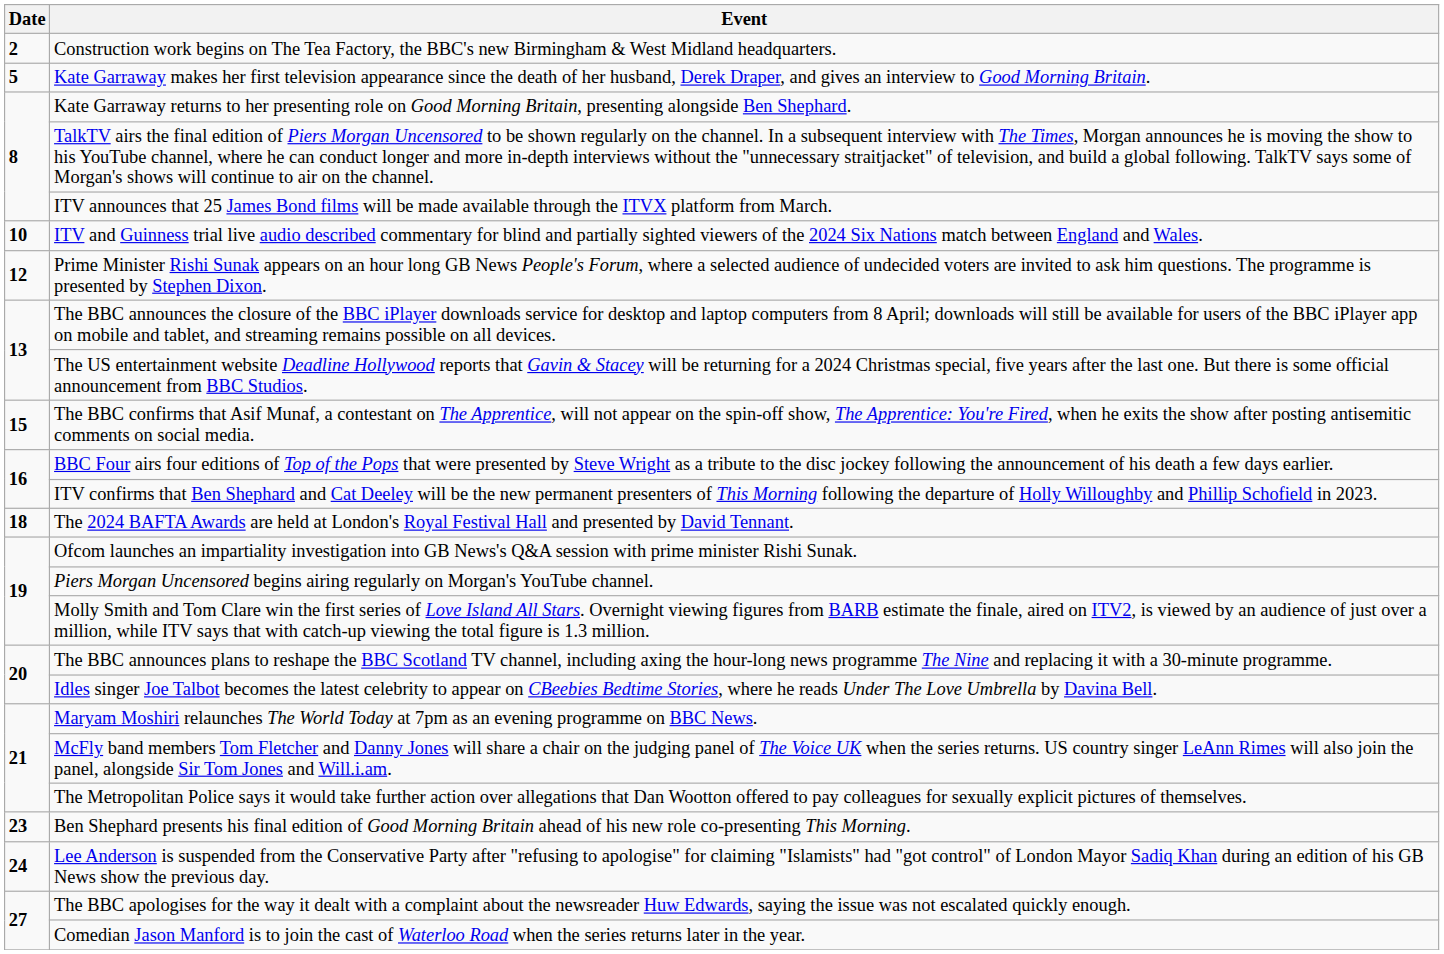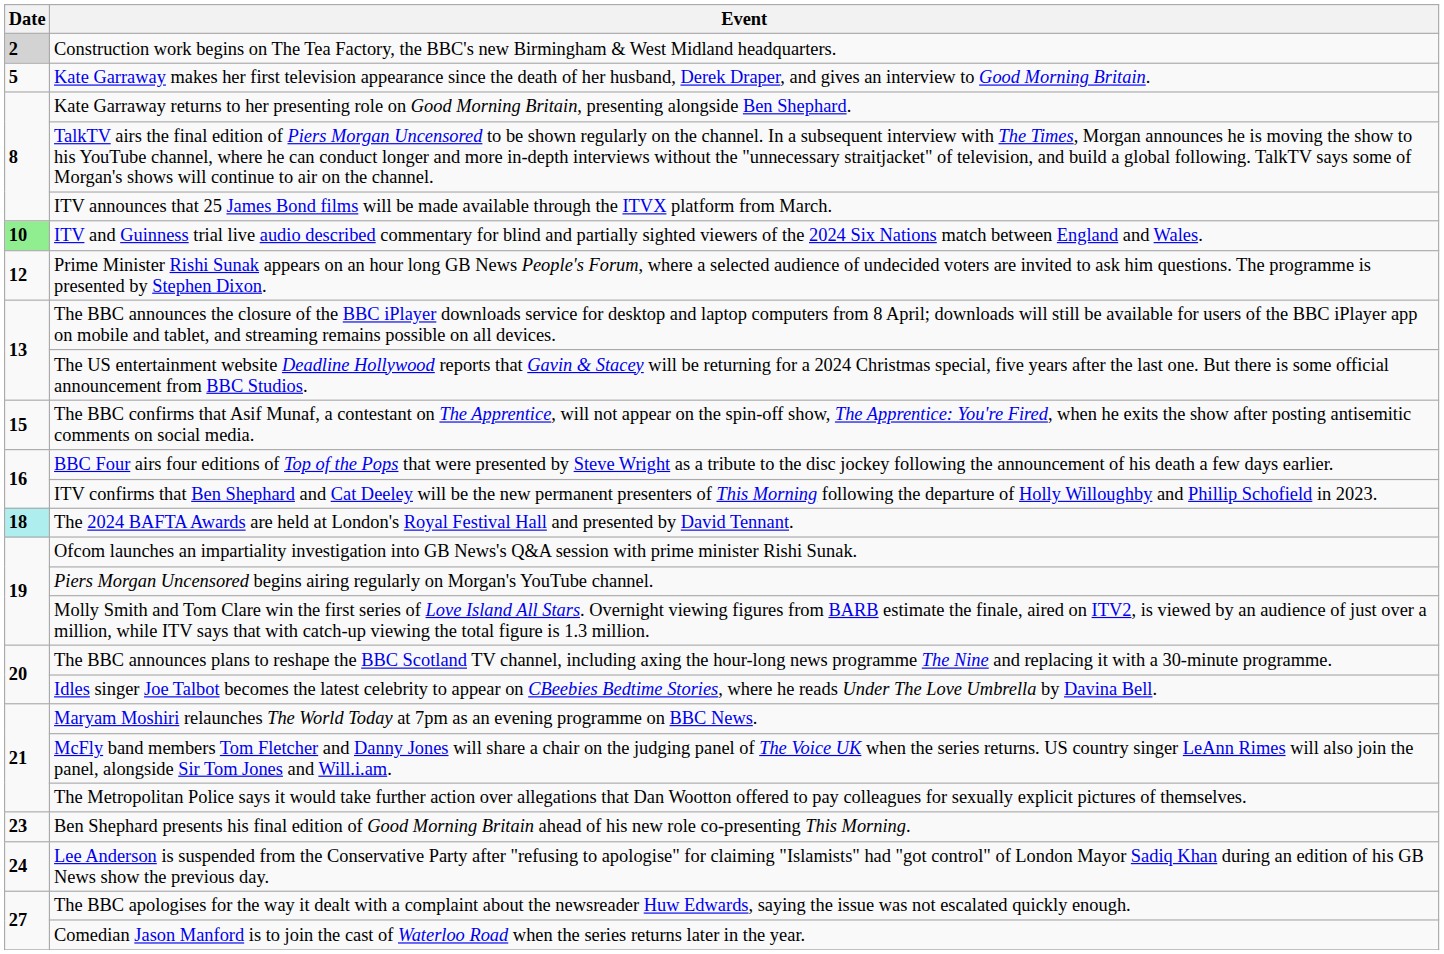(13, 48) no background -> (13, 48) lightgrey background
(18, 235) no background -> (18, 235) lightgreen background
(18, 522) no background -> (18, 522) paleturquoise background
